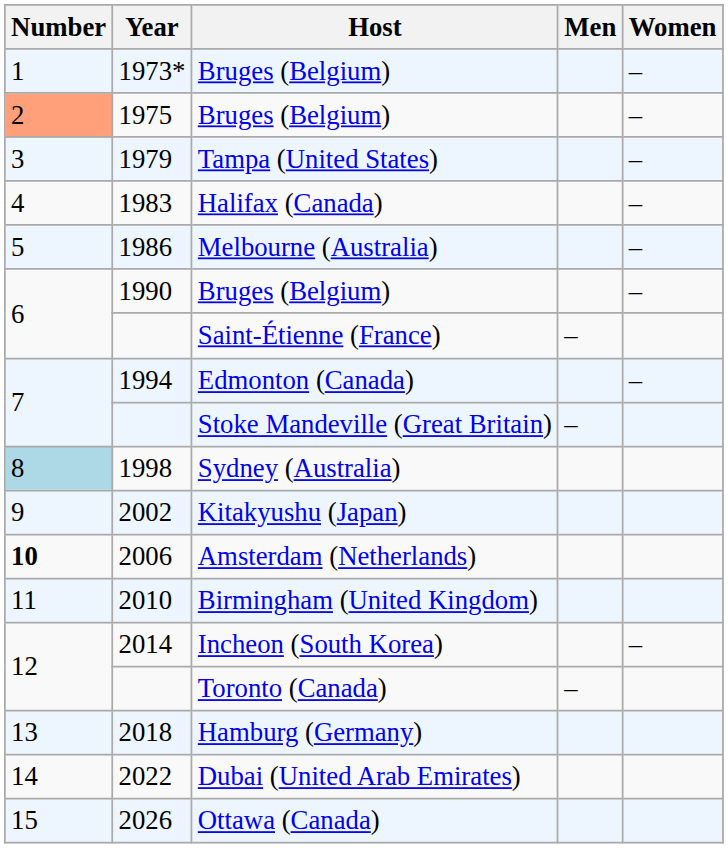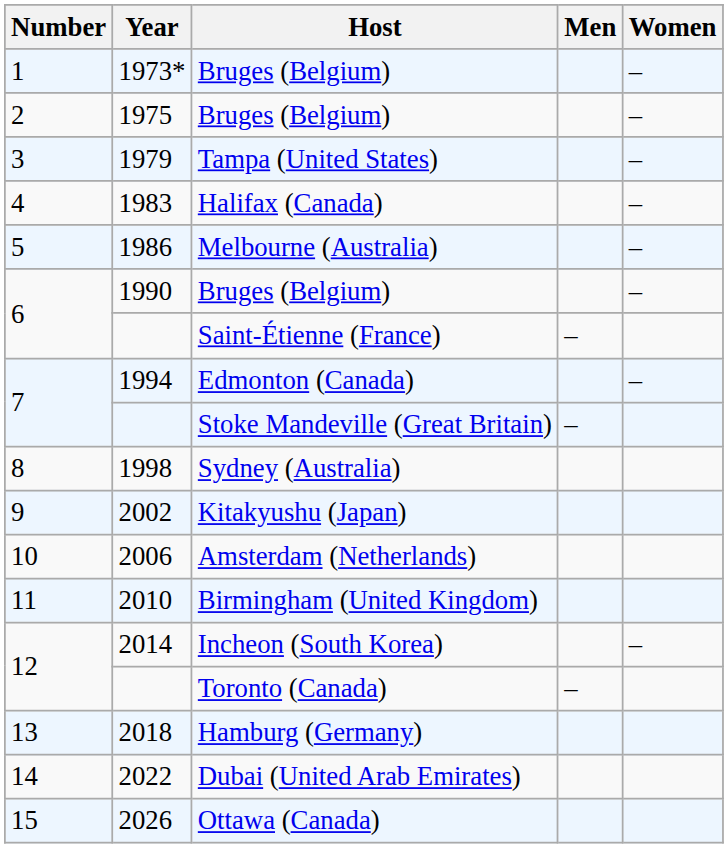(18, 114) lightsalmon background -> (18, 114) no background
(18, 467) lightblue background -> (18, 467) no background
(24, 556) bold -> (24, 556) normal
